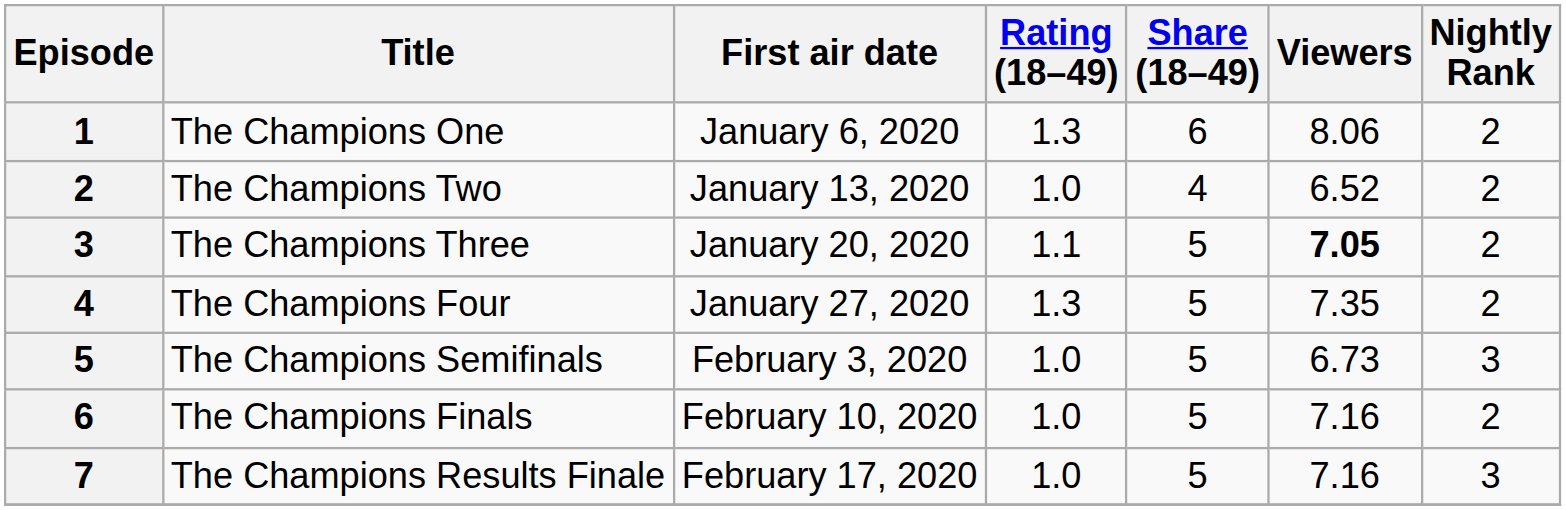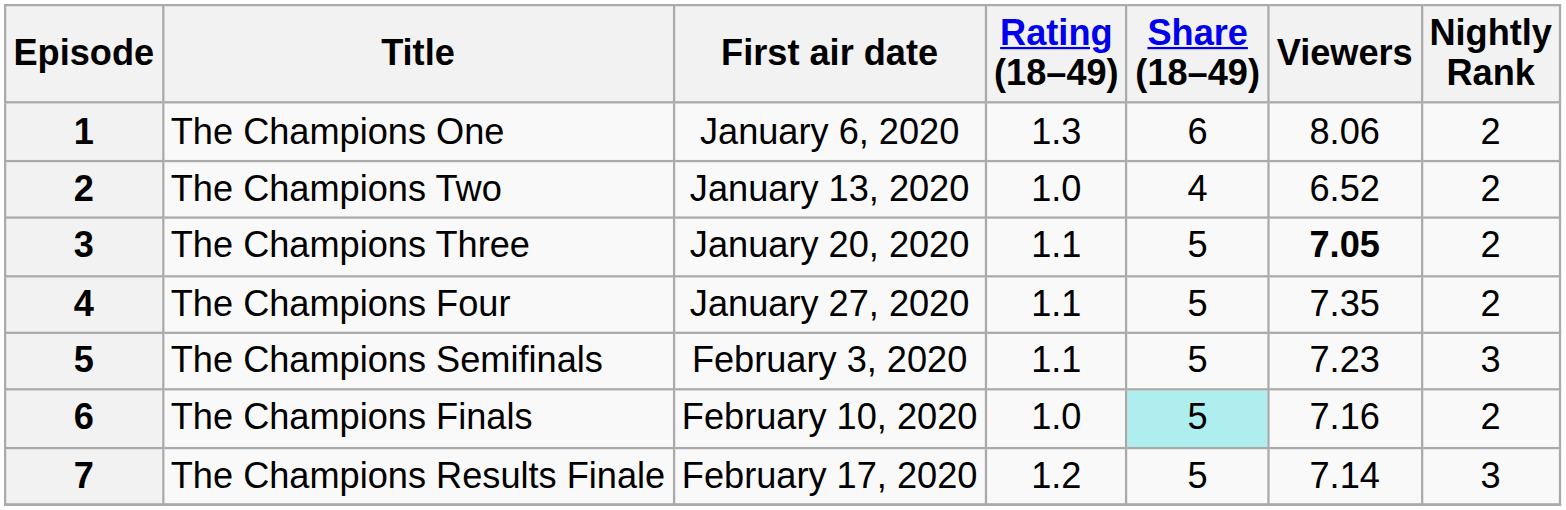(1056, 303) 1.3 -> (1056, 303) 1.1
(1056, 360) 1.0 -> (1056, 360) 1.1
(1345, 360) 6.73 -> (1345, 360) 7.23
(1198, 417) no background -> (1198, 417) paleturquoise background
(1056, 475) 1.0 -> (1056, 475) 1.2
(1345, 475) 7.16 -> (1345, 475) 7.14
